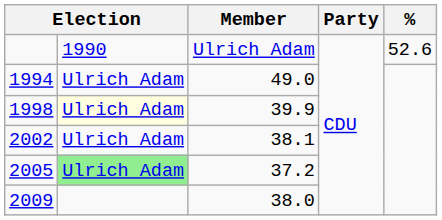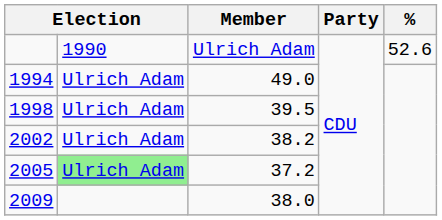(123, 110) lightyellow background -> (123, 110) no background
(293, 110) 39.9 -> (293, 110) 39.5
(293, 140) 38.1 -> (293, 140) 38.2
